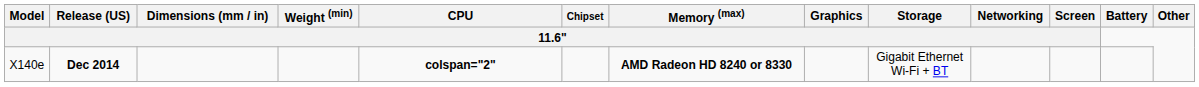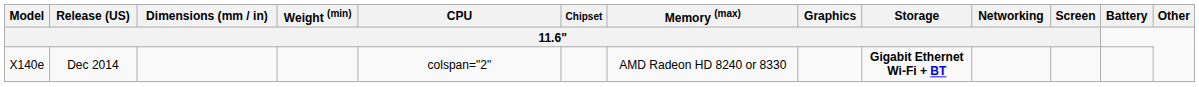(93, 64) bold -> (93, 64) normal
(460, 64) bold -> (459, 64) normal
(706, 64) bold -> (703, 64) normal
(920, 64) normal -> (917, 64) bold
